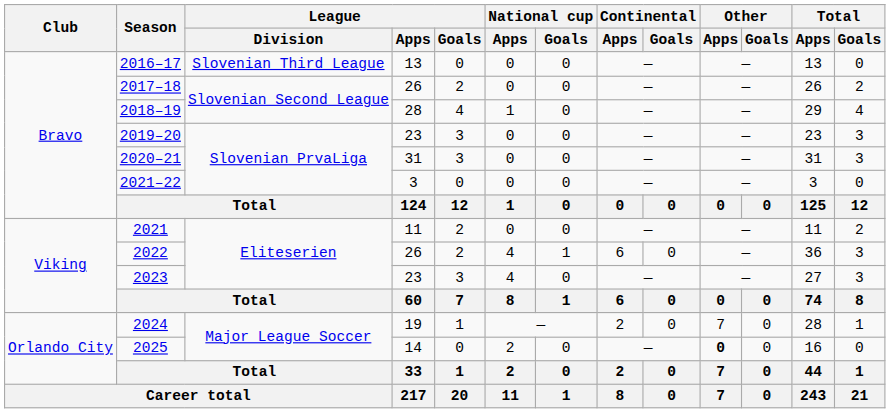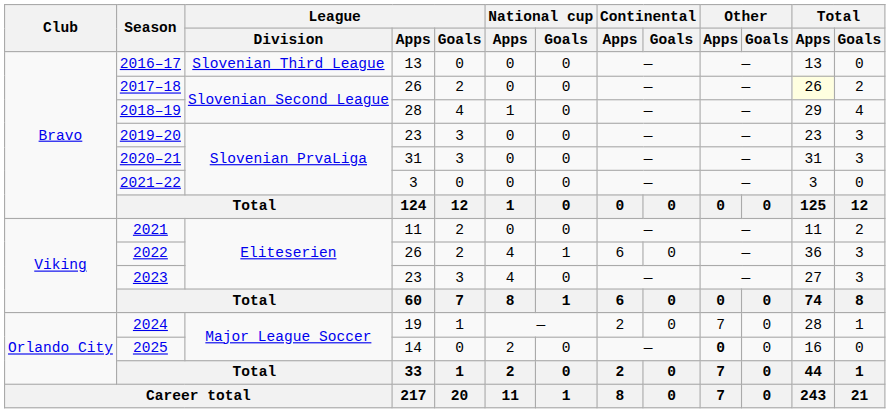(813, 88) no background -> (813, 88) lightyellow background
